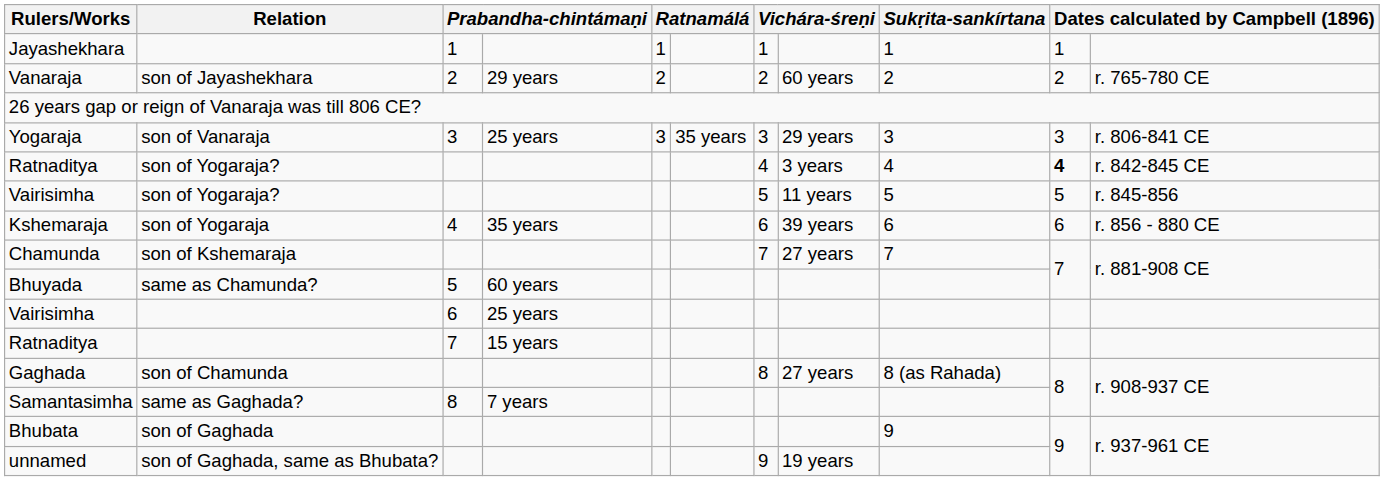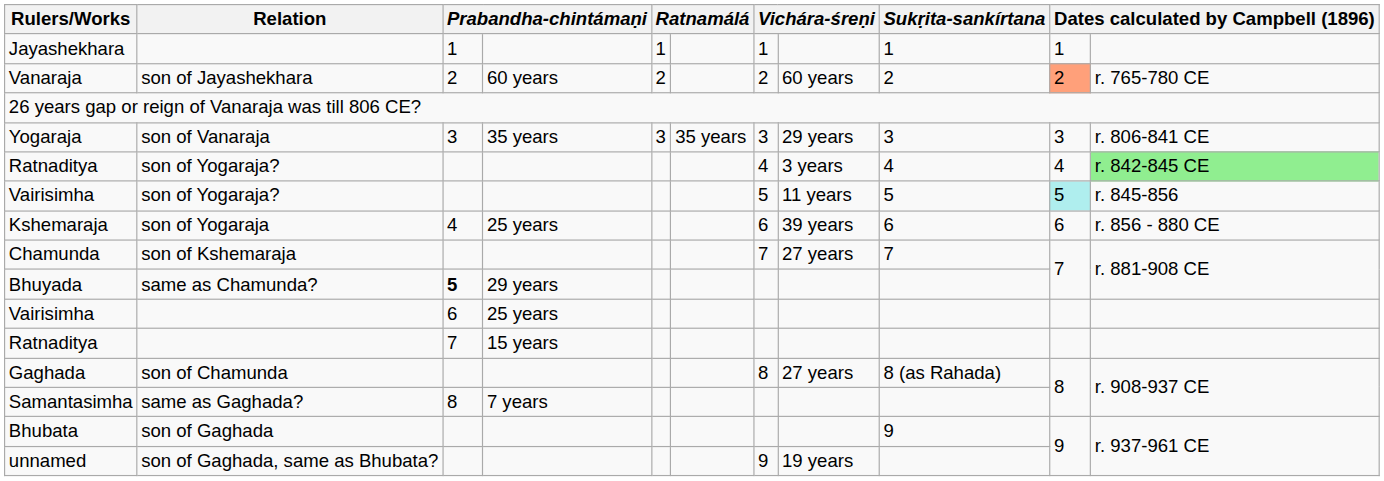(522, 78) 29 years -> (522, 78) 60 years
(1059, 78) no background -> (1059, 78) lightsalmon background
(522, 136) 25 years -> (522, 136) 35 years
(1059, 166) bold -> (1059, 166) normal
(1152, 166) no background -> (1152, 166) lightgreen background
(1059, 195) no background -> (1059, 195) paleturquoise background
(522, 225) 35 years -> (522, 225) 25 years
(452, 284) normal -> (452, 284) bold
(522, 284) 60 years -> (522, 284) 29 years
